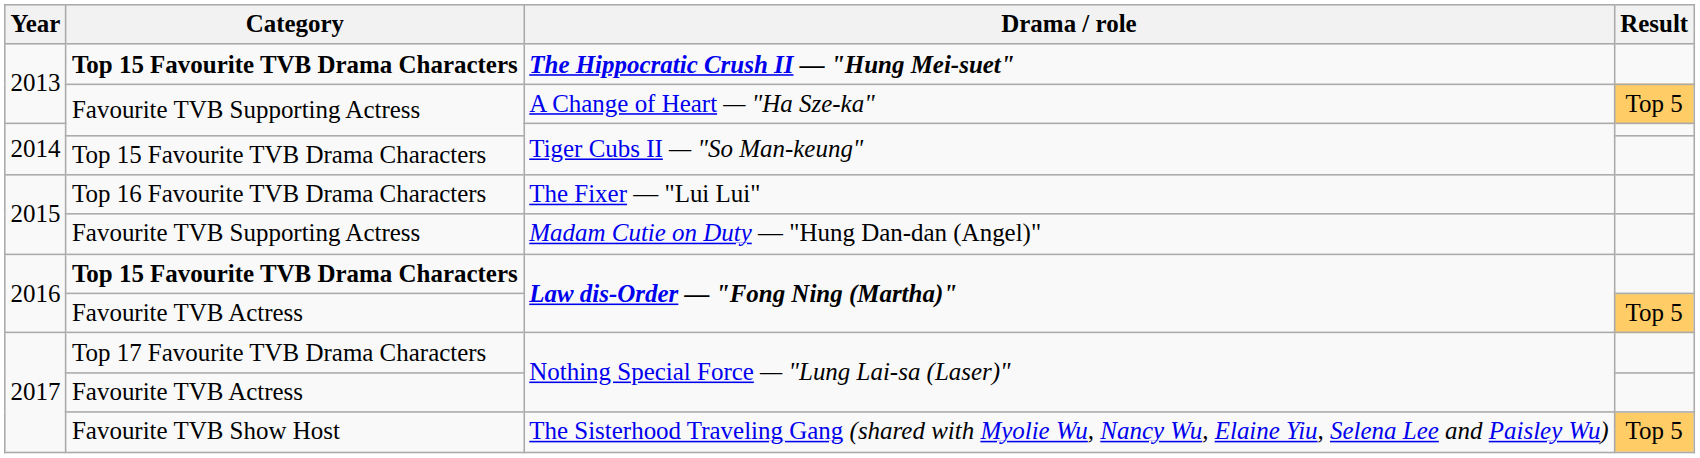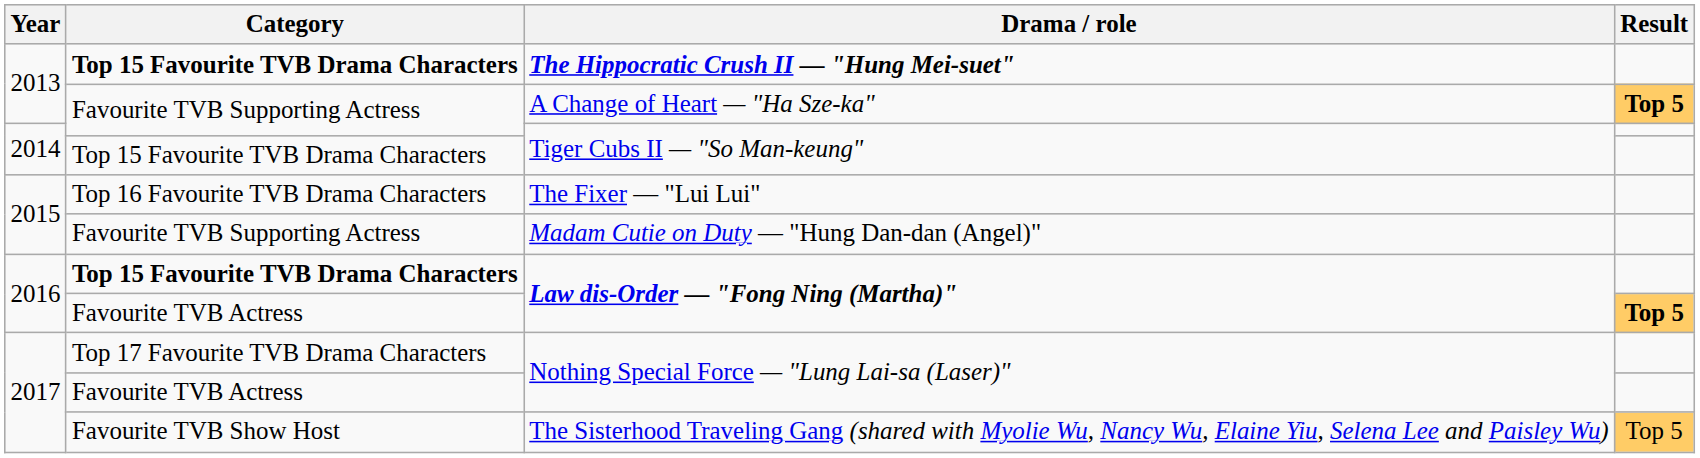(1654, 103) normal -> (1654, 103) bold
(1654, 312) normal -> (1654, 312) bold
